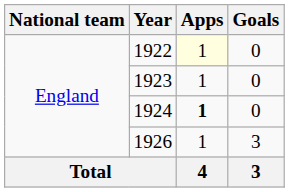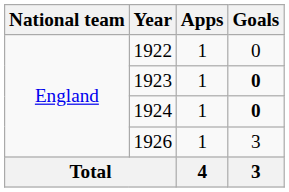(202, 50) lightyellow background -> (202, 50) no background
(256, 80) normal -> (256, 80) bold
(202, 111) bold -> (202, 111) normal
(256, 111) normal -> (256, 111) bold
